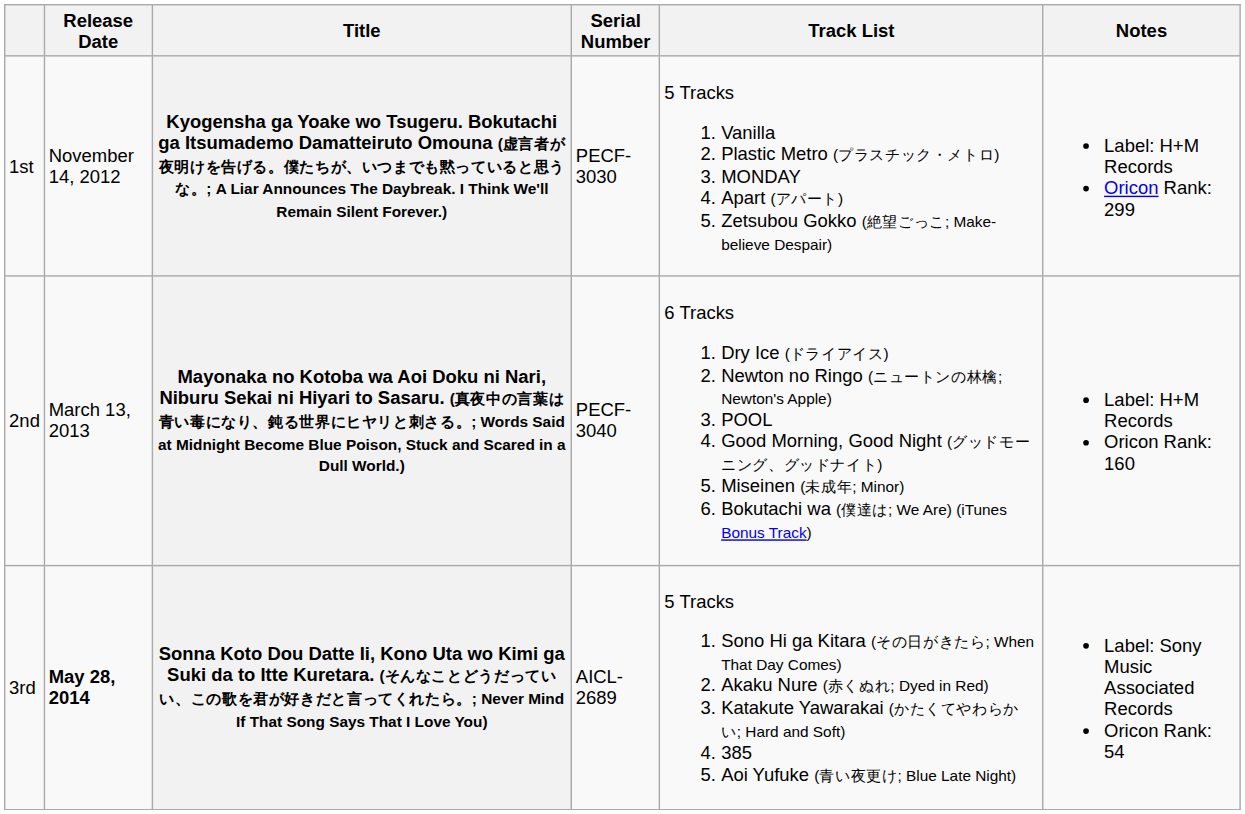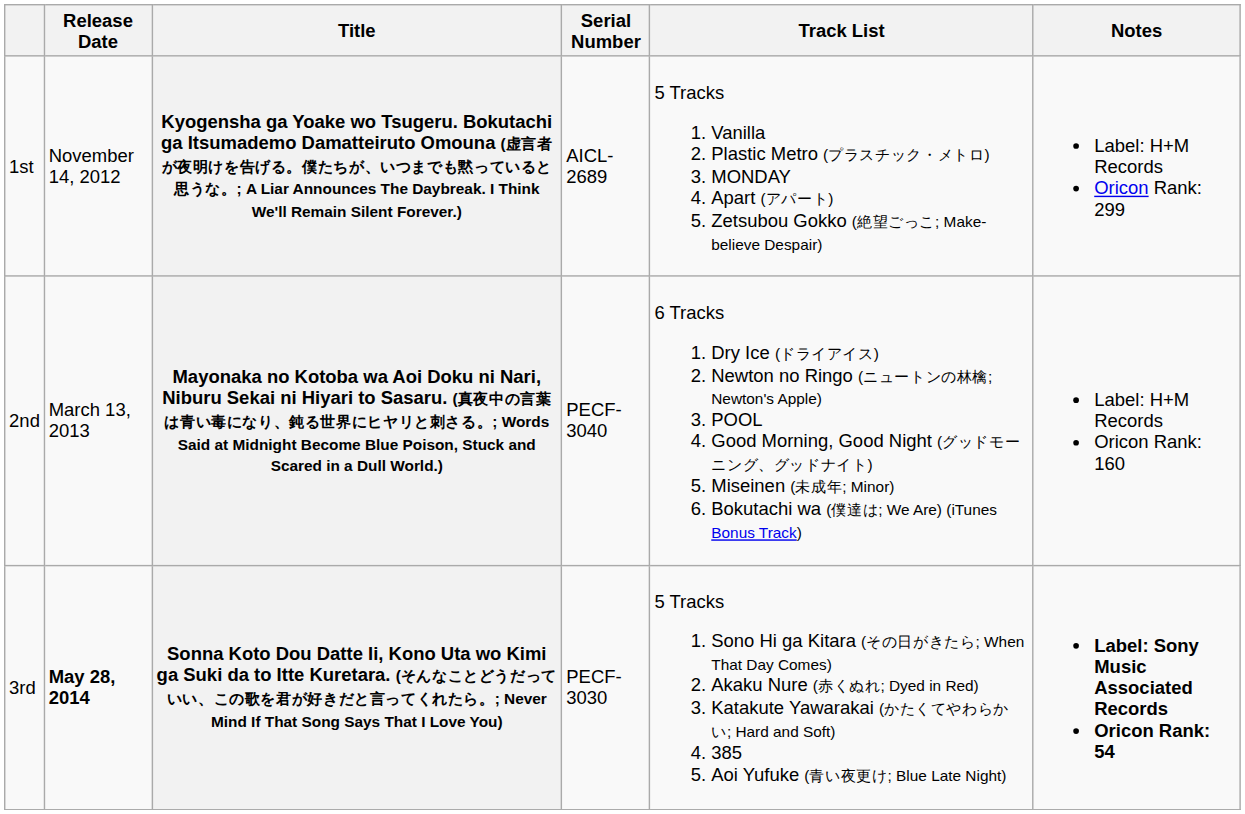(604, 166) PECF-3030 -> (590, 166) AICL-2689
(599, 687) AICL-2689 -> (594, 687) PECF-3030
(1142, 698) normal -> (1137, 698) bold
